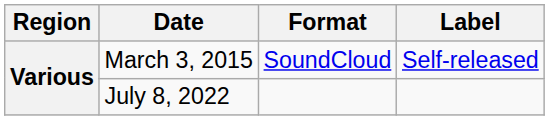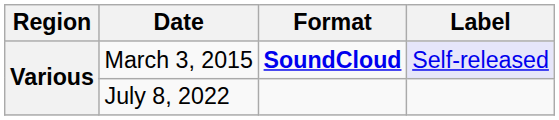(327, 59) normal -> (333, 59) bold
(470, 59) no background -> (481, 59) lavender background
